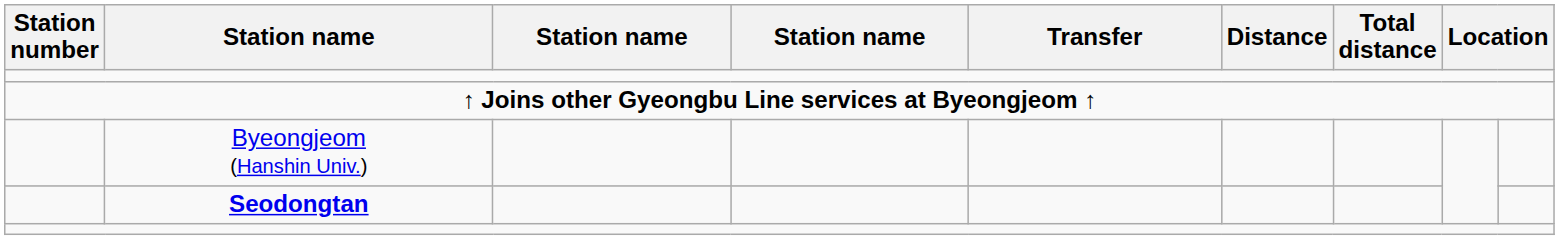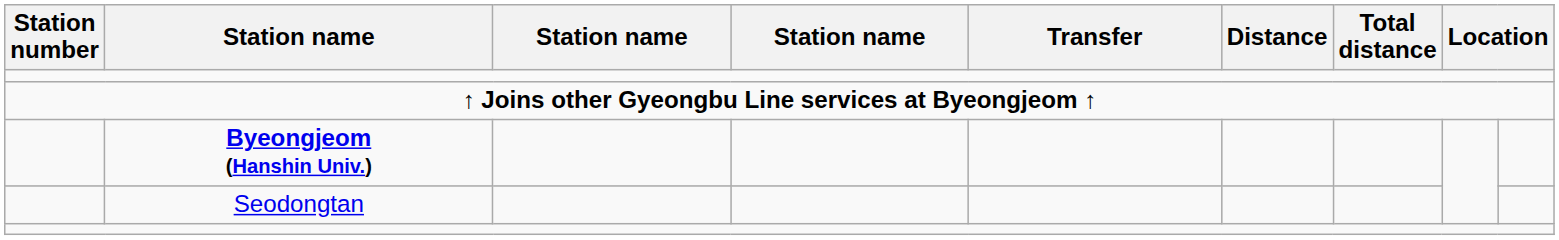(299, 152) normal -> (299, 152) bold
(299, 204) bold -> (299, 204) normal
